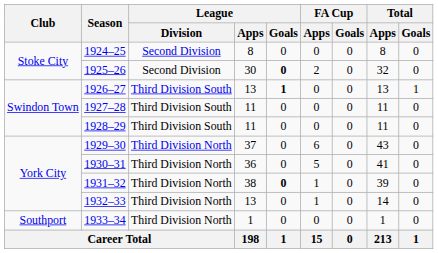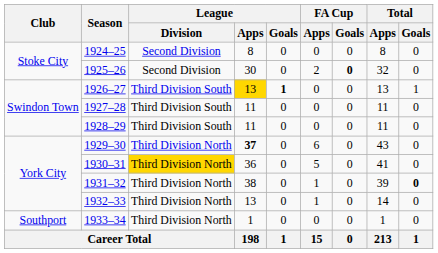(283, 70) bold -> (283, 70) normal
(350, 70) normal -> (350, 70) bold
(250, 88) no background -> (250, 88) gold background
(250, 145) normal -> (250, 145) bold
(181, 164) no background -> (181, 164) gold background
(283, 182) bold -> (283, 182) normal
(416, 182) normal -> (416, 182) bold
